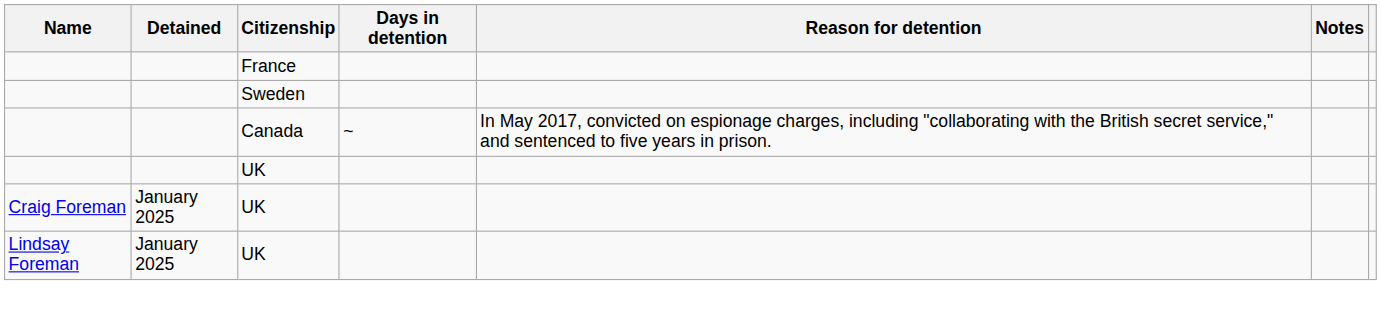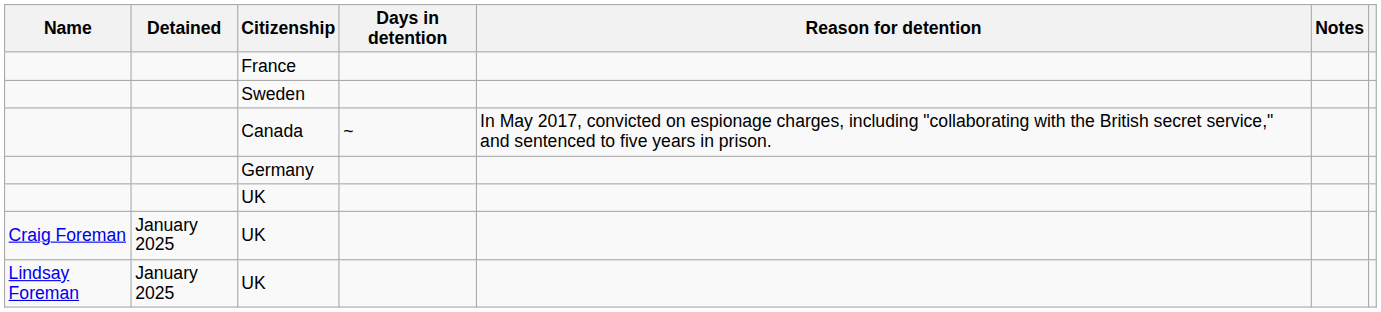+ row: (68, 170)
